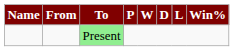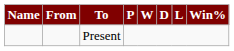(102, 35) lightgreen background -> (102, 35) no background
